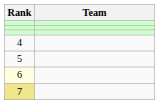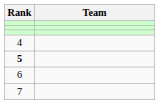(19, 59) normal -> (19, 59) bold
(19, 75) lightyellow background -> (19, 75) no background
(19, 91) khaki background -> (19, 91) no background
